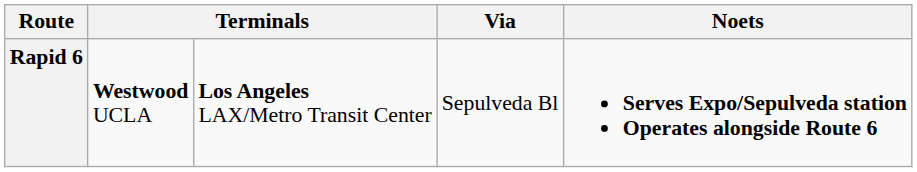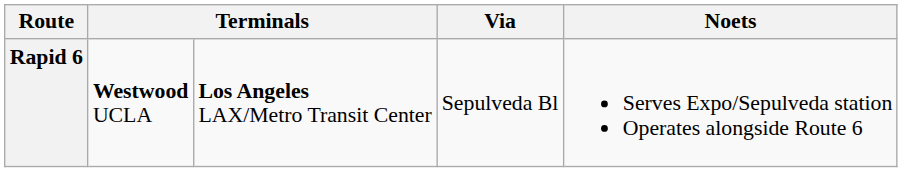(738, 115) bold -> (730, 115) normal
